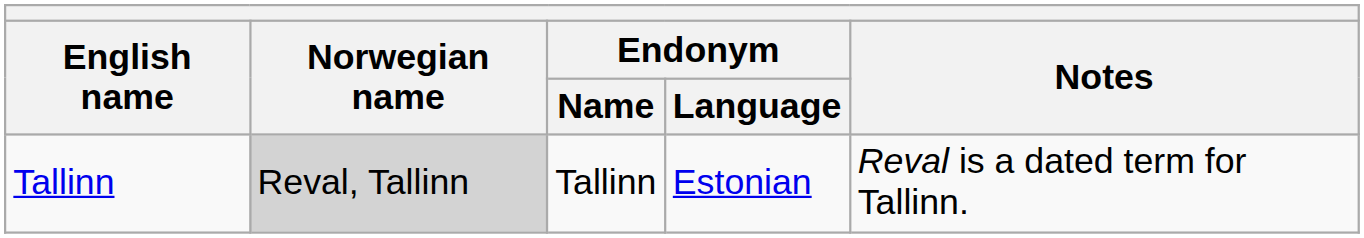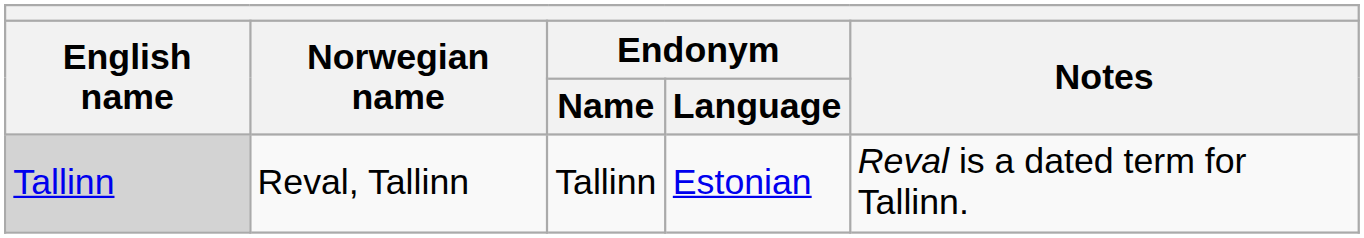(64, 182) no background -> (64, 182) lightgrey background
(363, 182) lightgrey background -> (363, 182) no background
